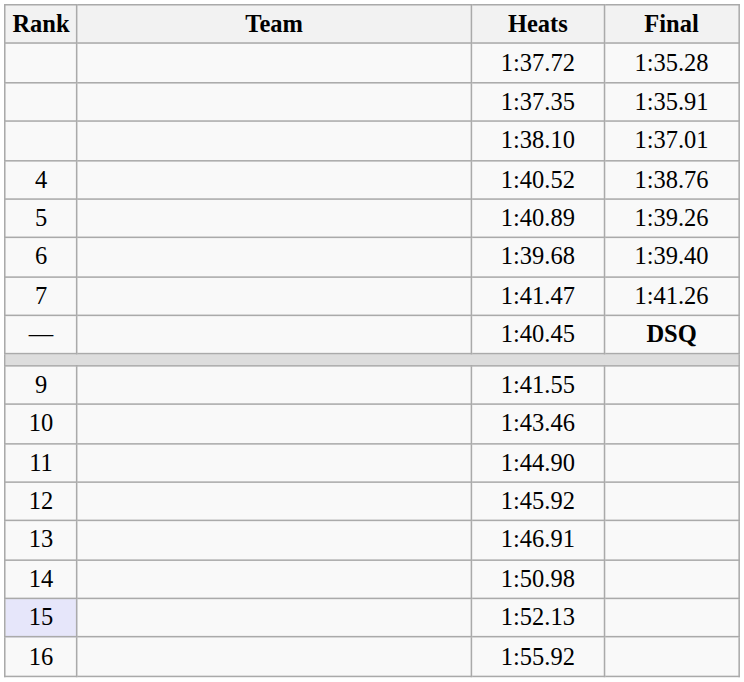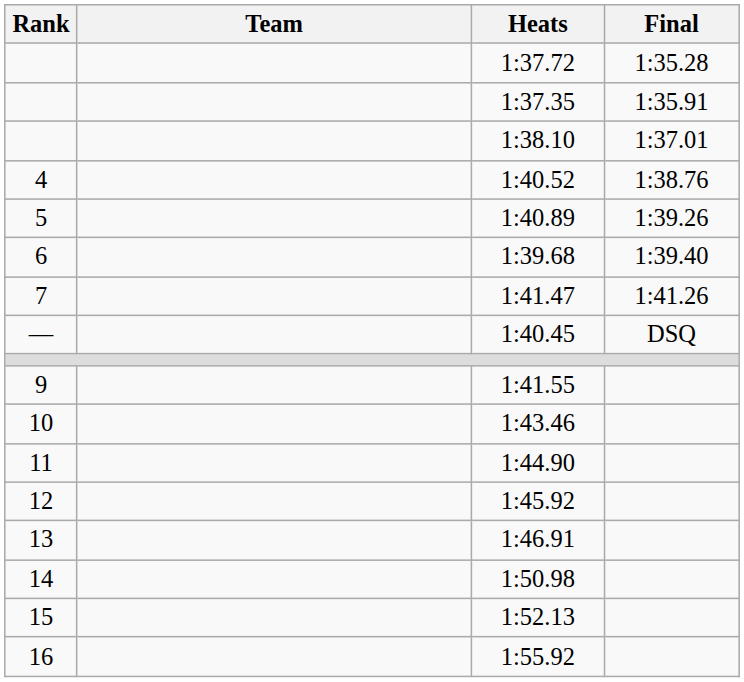(672, 334) bold -> (672, 334) normal
(41, 617) lavender background -> (41, 617) no background
